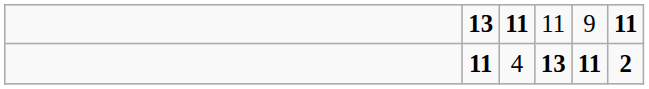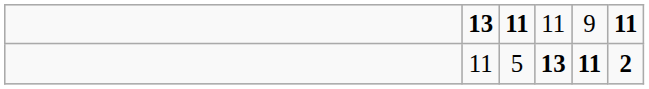(481, 63) bold -> (481, 63) normal
(517, 63) 4 -> (517, 63) 5
